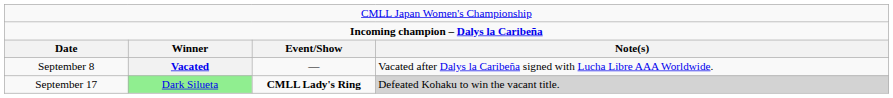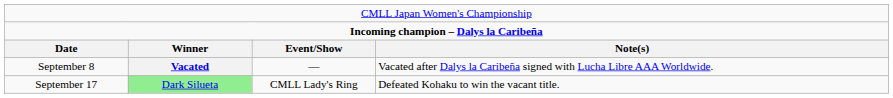(314, 84) bold -> (314, 84) normal
(469, 84) lightgrey background -> (469, 84) no background
